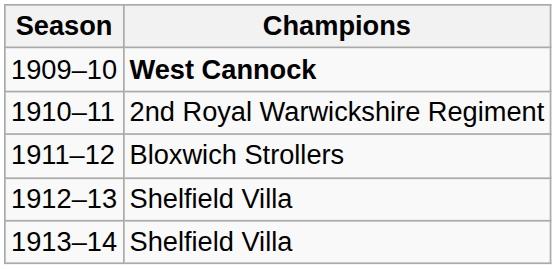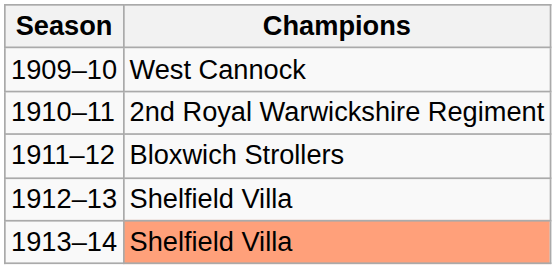(223, 69) bold -> (218, 69) normal
(211, 241) no background -> (211, 241) lightsalmon background
